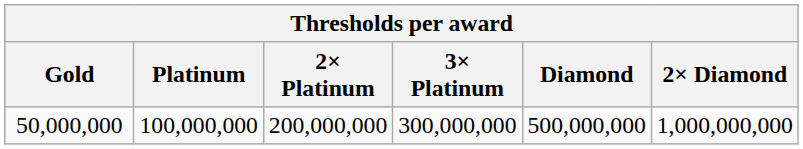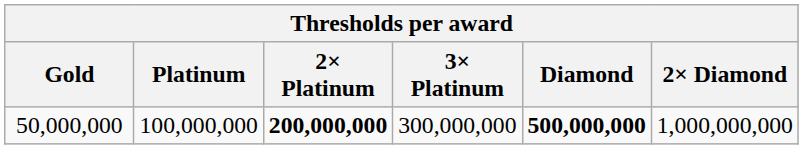(328, 125) normal -> (328, 125) bold
(587, 125) normal -> (587, 125) bold
